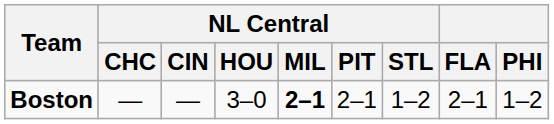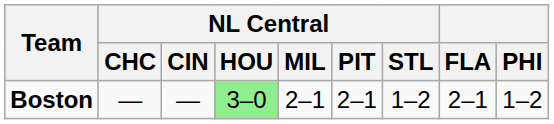(246, 100) no background -> (246, 100) lightgreen background
(305, 100) bold -> (305, 100) normal
